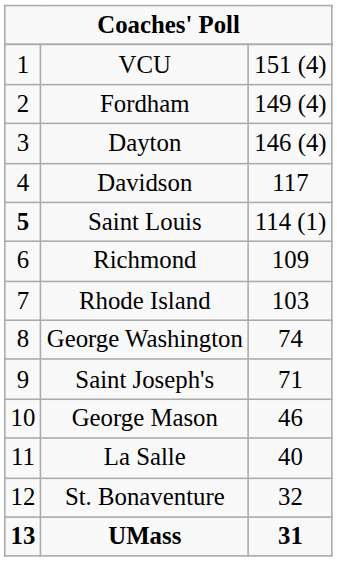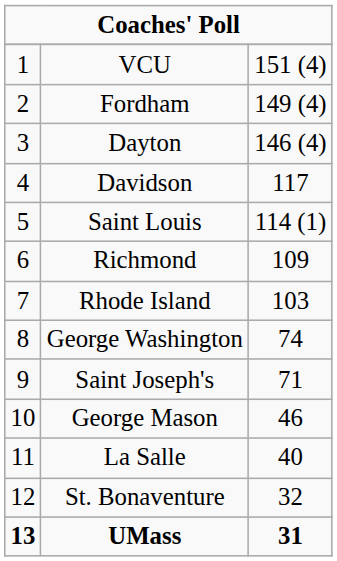(23, 221) bold -> (23, 221) normal
